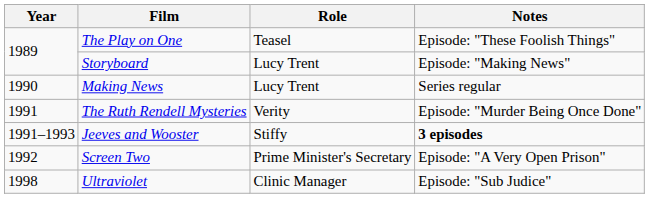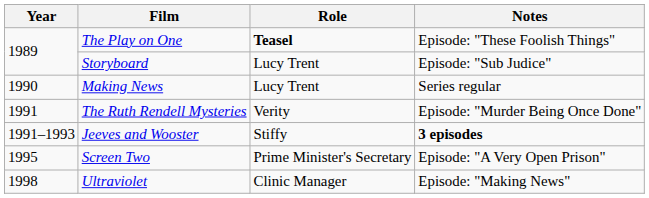(272, 39) normal -> (273, 39) bold
(494, 63) Episode: "Making News" -> (485, 63) Episode: "Sub Judice"
(23, 157) 1992 -> (23, 157) 1995
(485, 181) Episode: "Sub Judice" -> (494, 181) Episode: "Making News"
